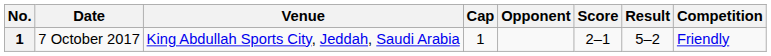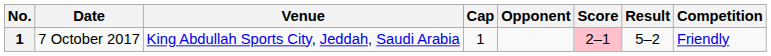(598, 39) no background -> (598, 39) pink background
